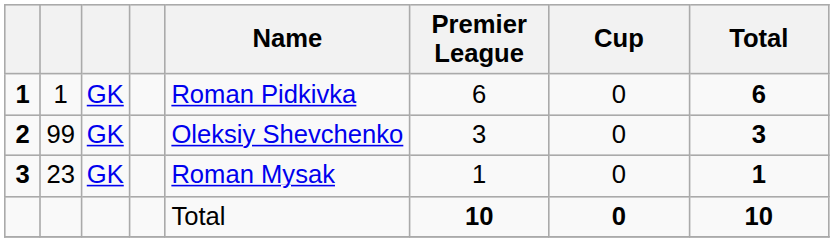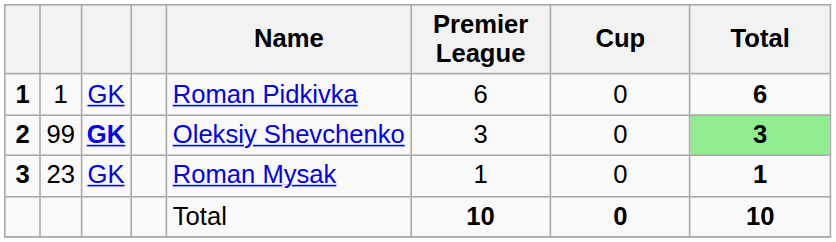(105, 134) normal -> (106, 134) bold
(759, 134) no background -> (760, 134) lightgreen background
